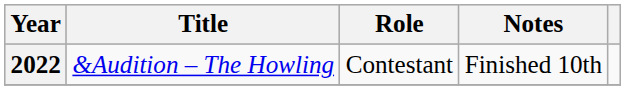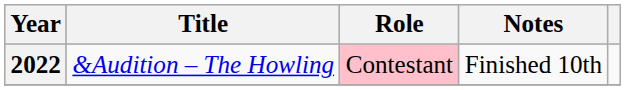(399, 64) no background -> (399, 64) pink background
